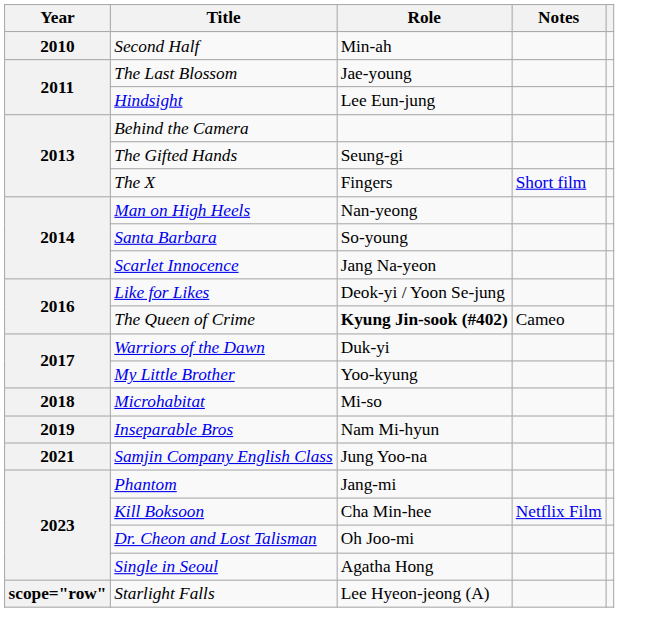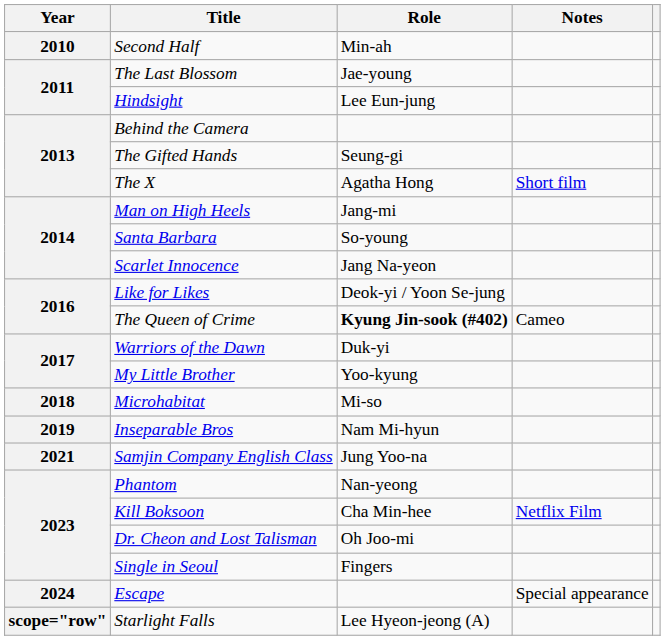(367, 182) Fingers -> (387, 182) Agatha Hong
(379, 210) Nan-yeong -> (369, 210) Jang-mi
(369, 484) Jang-mi -> (379, 484) Nan-yeong
(387, 566) Agatha Hong -> (367, 566) Fingers
+ row: (139, 593)
